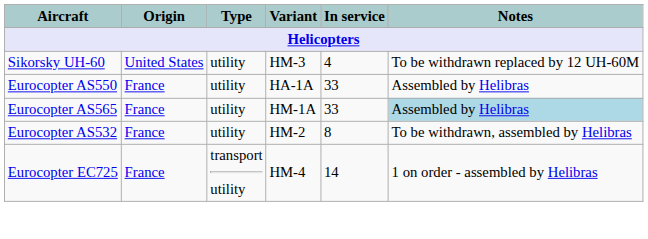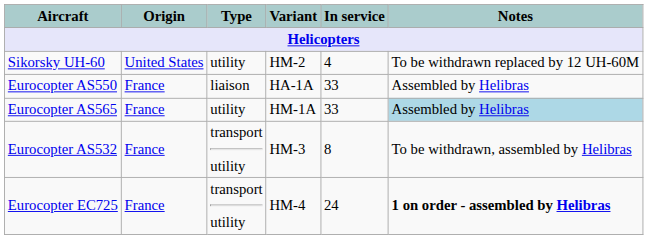(287, 62) HM-3 -> (287, 62) HM-2
(228, 86) utility -> (230, 86) liaison
(228, 132) utility -> (236, 149) transport utility
(287, 132) HM-2 -> (287, 149) HM-3
(331, 172) 14 -> (331, 205) 24
(495, 172) normal -> (501, 205) bold
